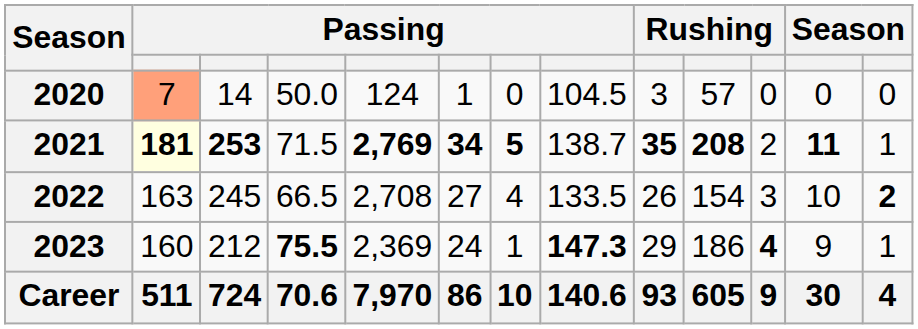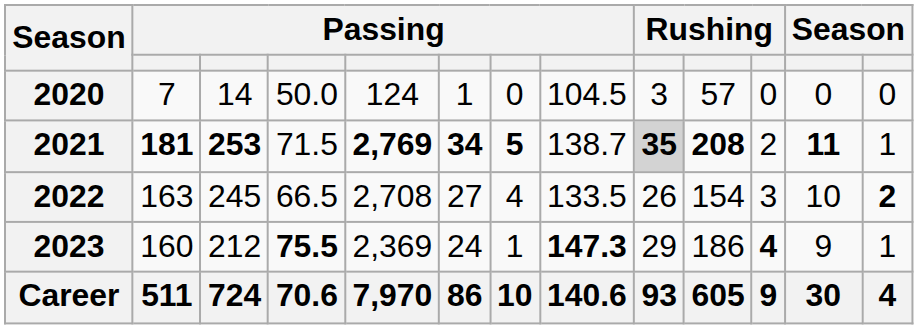(167, 94) lightsalmon background -> (167, 94) no background
(167, 145) lightyellow background -> (167, 145) no background
(659, 145) no background -> (659, 145) lightgrey background
